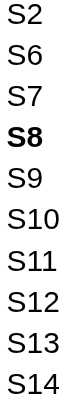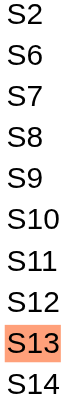(25, 137) bold -> (25, 137) normal
(33, 343) no background -> (33, 343) lightsalmon background
